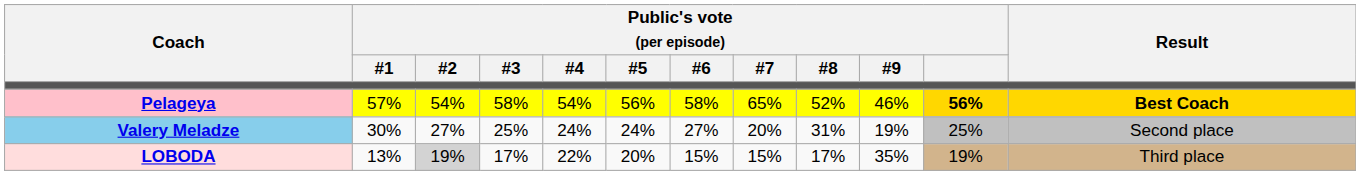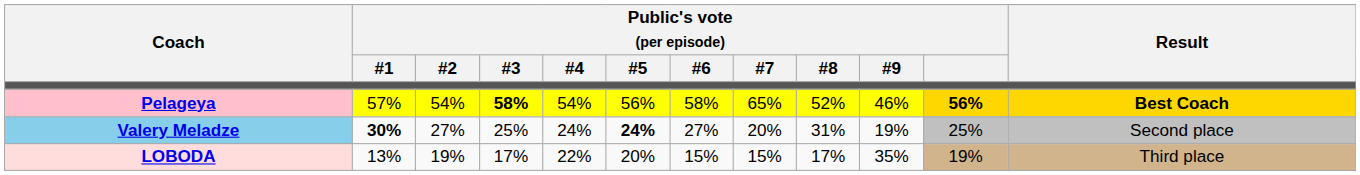(511, 102) normal -> (511, 102) bold
(384, 130) normal -> (384, 130) bold
(638, 130) normal -> (638, 130) bold
(448, 157) lightgrey background -> (448, 157) no background
